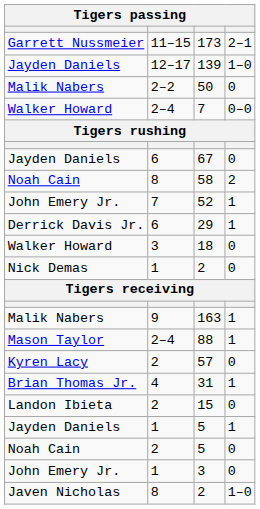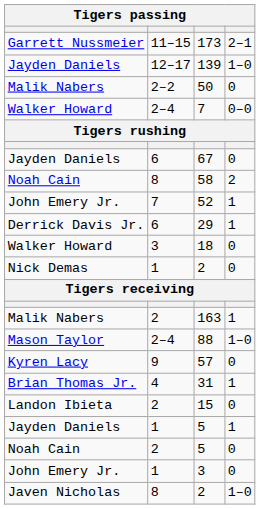(155, 318) 9 -> (155, 318) 2
(232, 340) 1 -> (240, 340) 1–0
(155, 362) 2 -> (155, 362) 9
